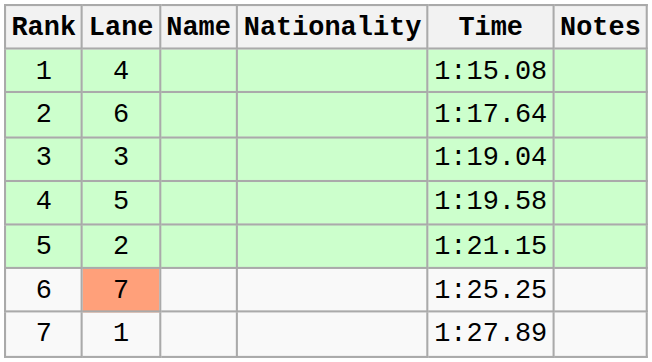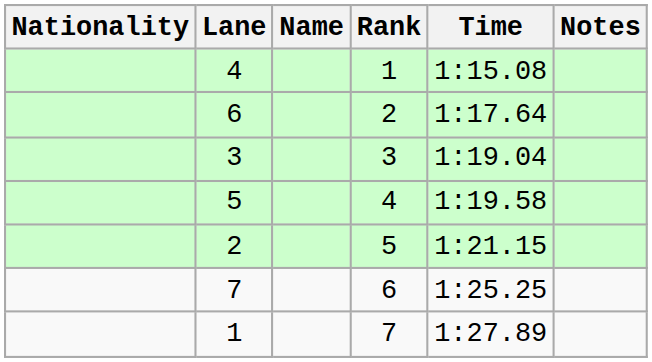columns swapped: (44, 27) <-> (333, 27)
(121, 290) lightsalmon background -> (234, 290) no background
